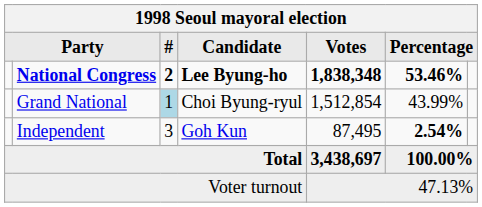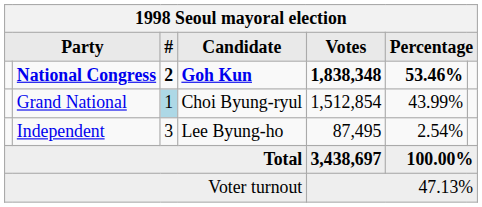(234, 74) Lee Byung-ho -> (217, 74) Goh Kun
(214, 131) Goh Kun -> (232, 131) Lee Byung-ho
(439, 131) bold -> (440, 131) normal
